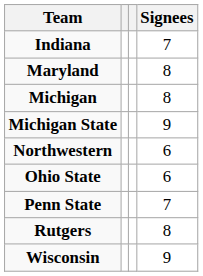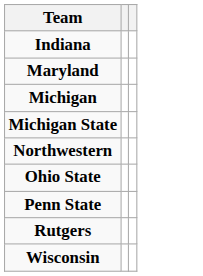- column: (167, 17)
